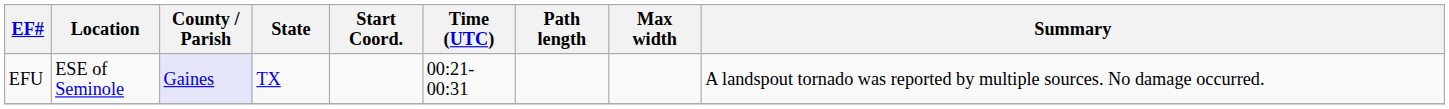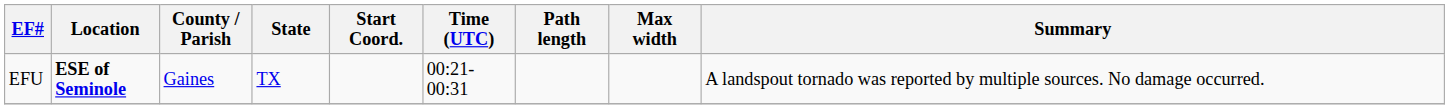(90, 78) normal -> (91, 78) bold
(189, 78) lavender background -> (189, 78) no background
